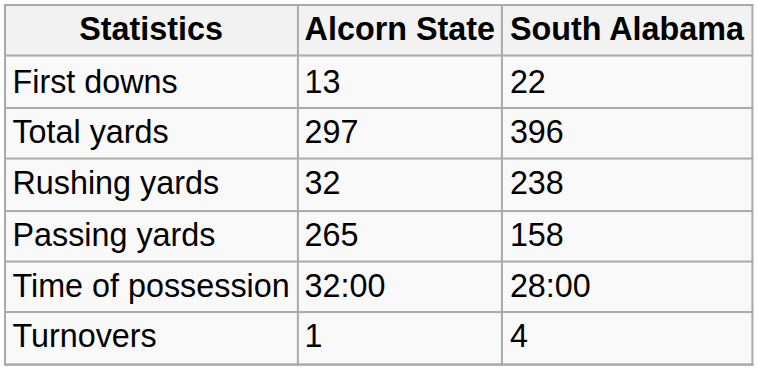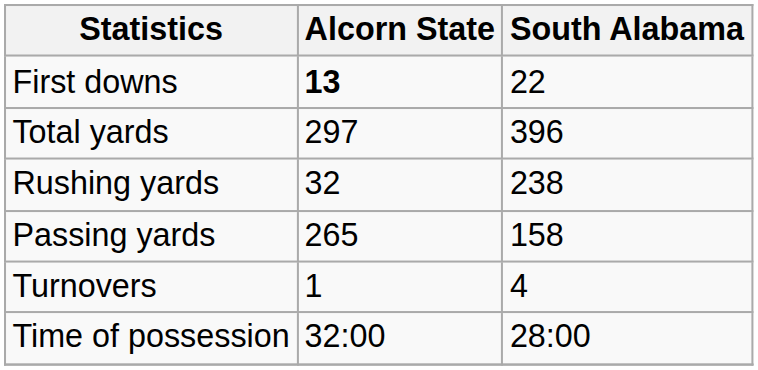(323, 81) normal -> (323, 81) bold
rows swapped: (85, 337) <-> (151, 286)
